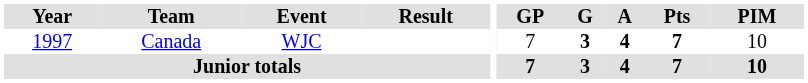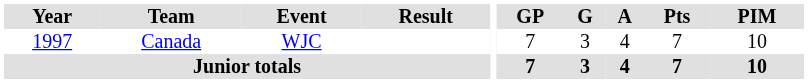(585, 41) bold -> (585, 41) normal
(625, 41) bold -> (625, 41) normal
(677, 41) bold -> (677, 41) normal
